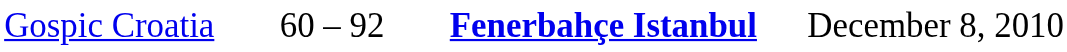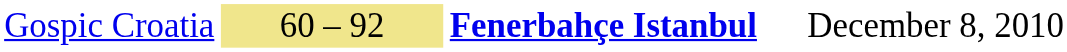(332, 25) no background -> (332, 25) khaki background
